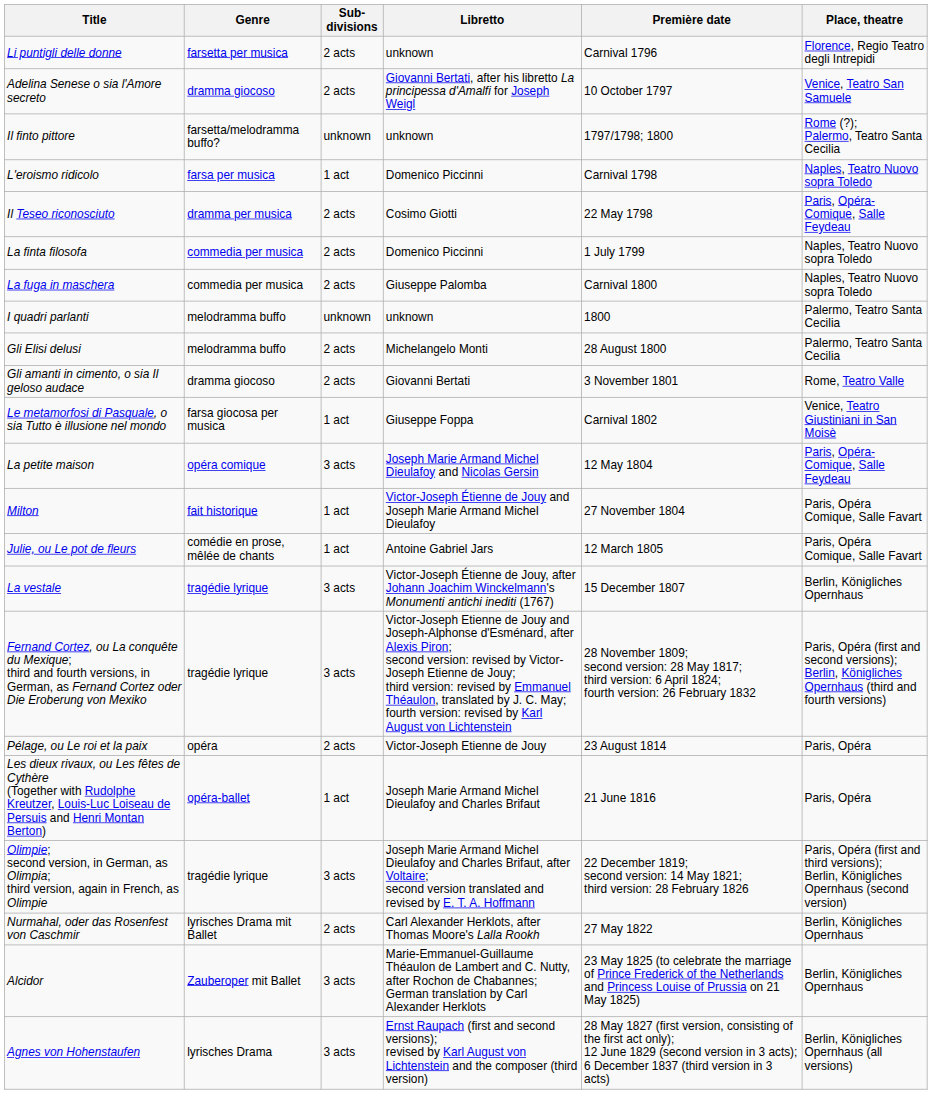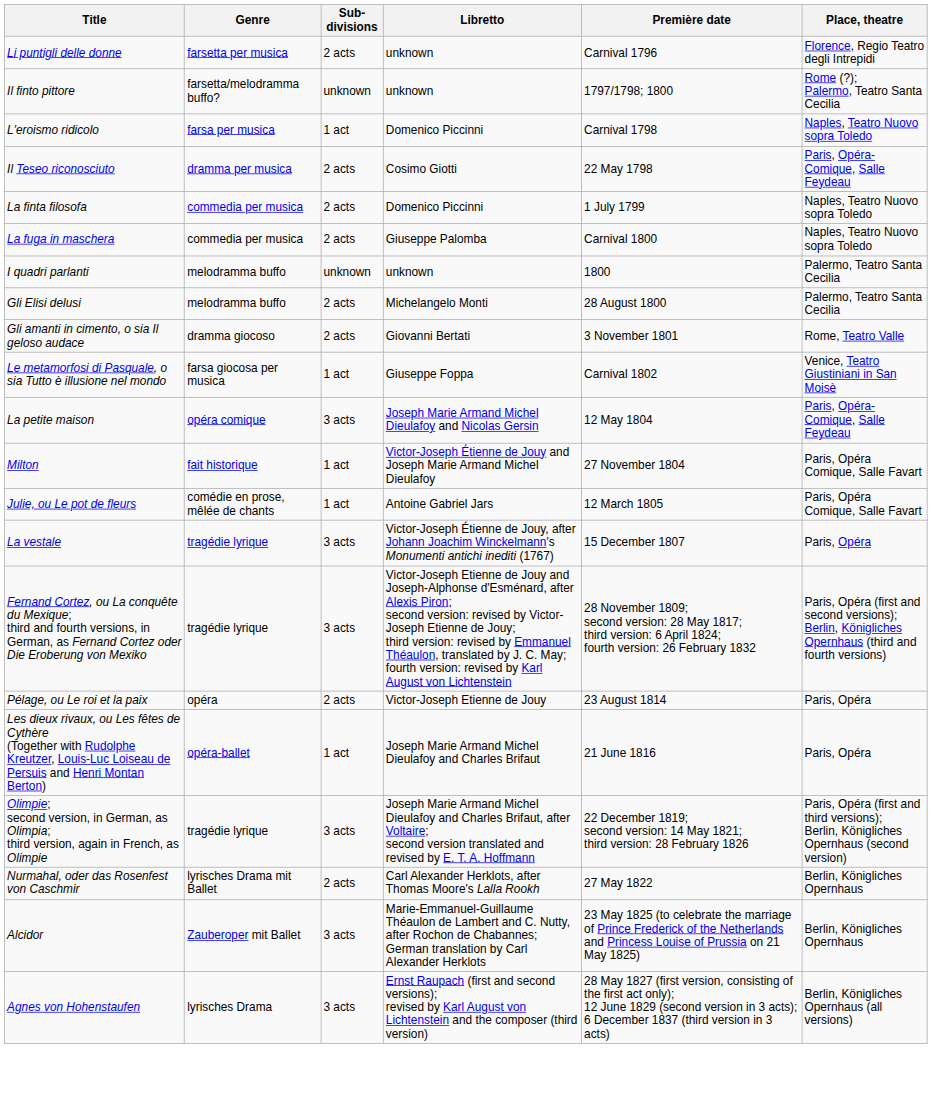- row: (84, 91)
(853, 588) Berlin, Königliches Opernhaus -> (838, 543) Paris, Opéra
